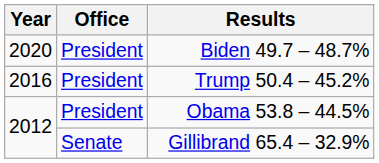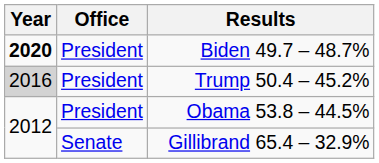(31, 50) normal -> (31, 50) bold
(31, 81) no background -> (31, 81) lightgrey background
